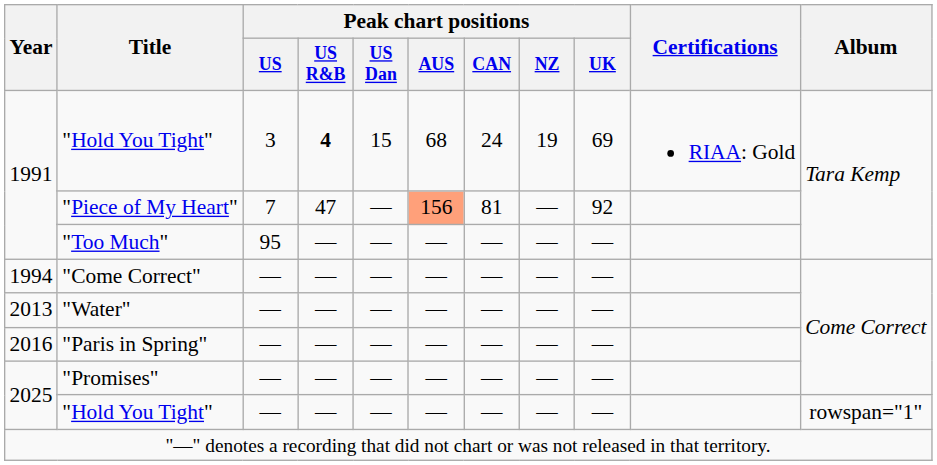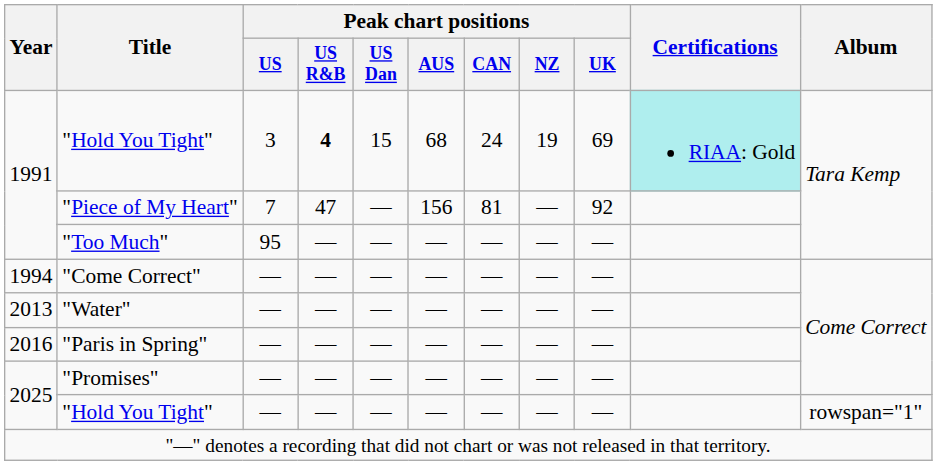(715, 153) no background -> (715, 153) paleturquoise background
(436, 207) lightsalmon background -> (436, 207) no background
